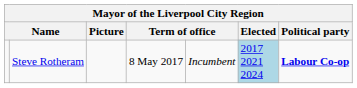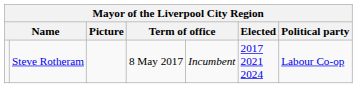(252, 61) lightblue background -> (252, 61) no background
(315, 61) bold -> (313, 61) normal
